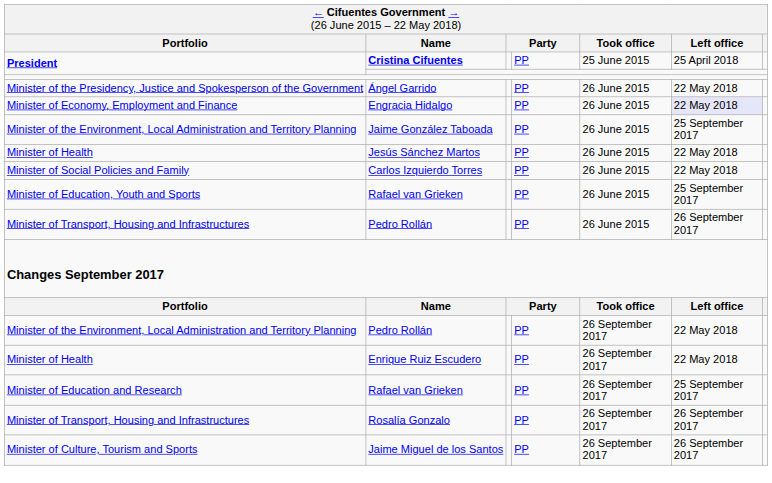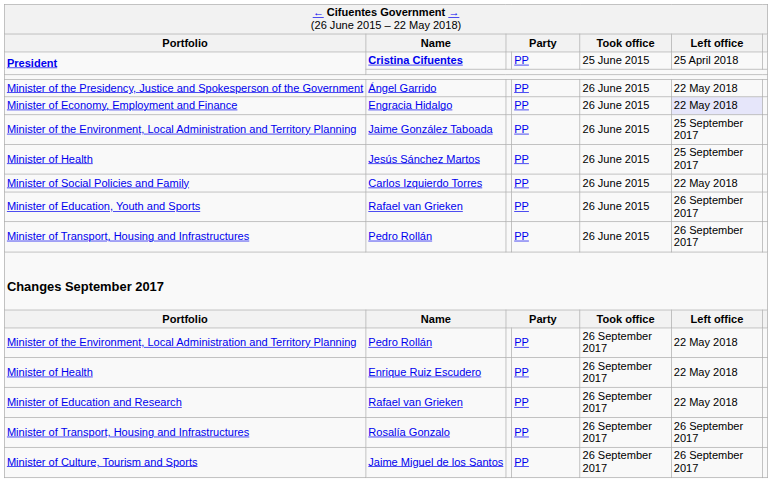(706, 153) 22 May 2018 -> (709, 159) 25 September 2017
(709, 194) 25 September 2017 -> (709, 206) 26 September 2017
(709, 390) 25 September 2017 -> (706, 402) 22 May 2018
